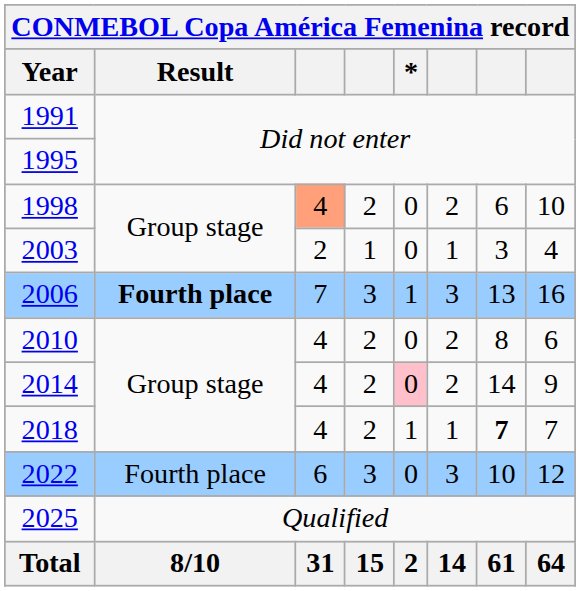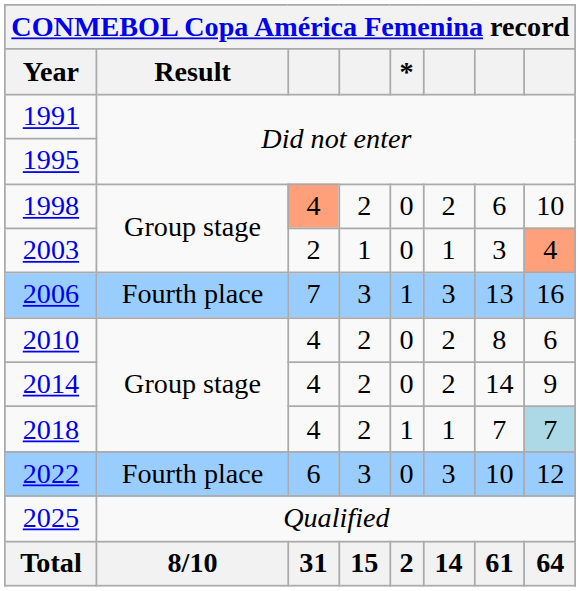(551, 250) no background -> (550, 250) lightsalmon background
(195, 294) bold -> (193, 294) normal
(411, 384) pink background -> (406, 384) no background
(501, 428) bold -> (499, 428) normal
(551, 428) no background -> (550, 428) lightblue background
